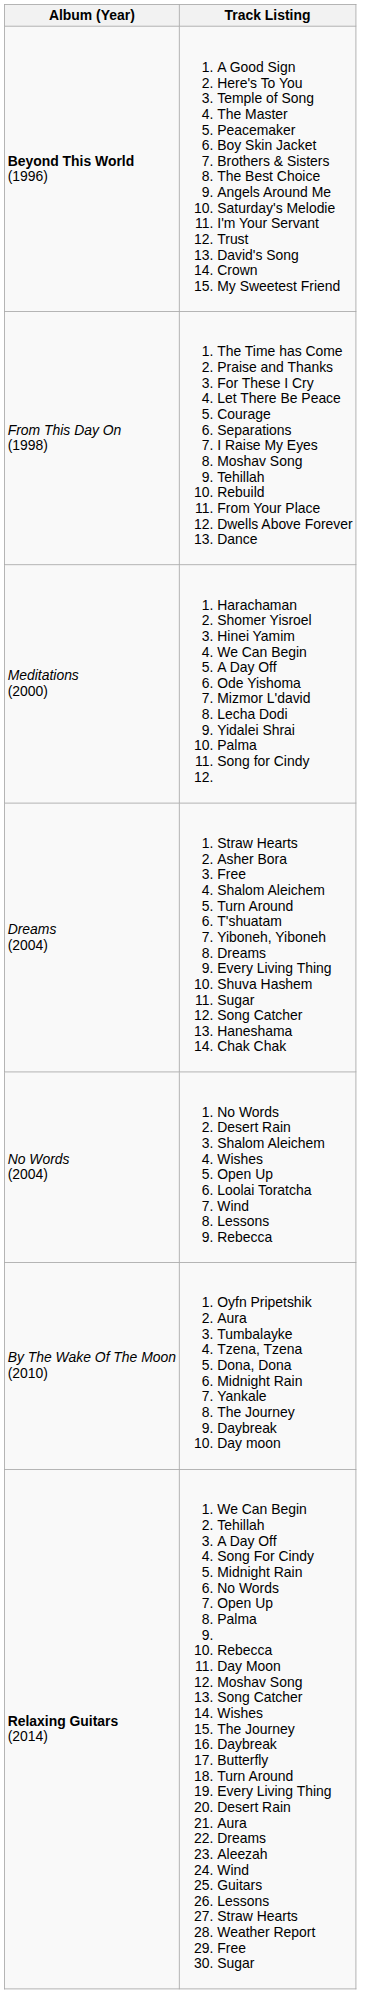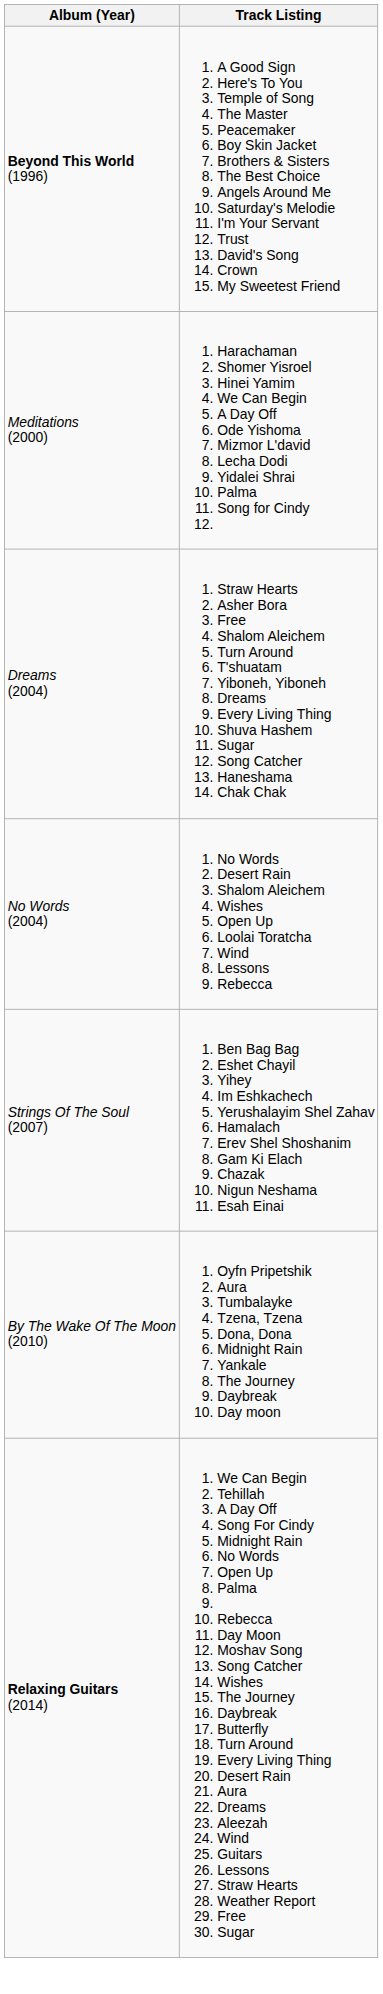- row: (64, 438)
+ row: (68, 1120)
